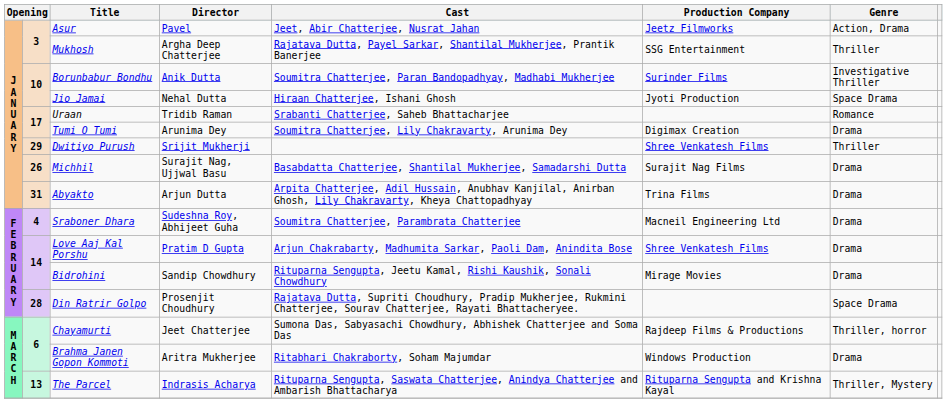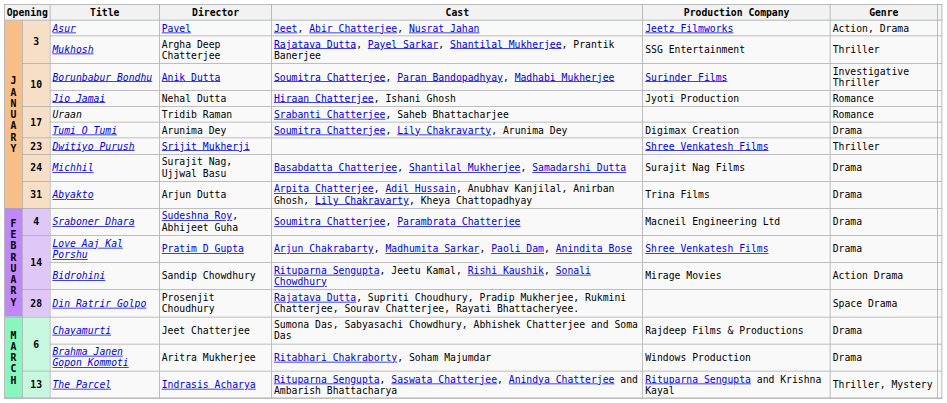(865, 98) Space Drama -> (853, 98) Romance
(36, 146) 29 -> (36, 146) 23
(36, 168) 26 -> (36, 168) 24
(847, 276) Drama -> (868, 276) Action Drama
(880, 330) Thriller, horror -> (847, 330) Drama
